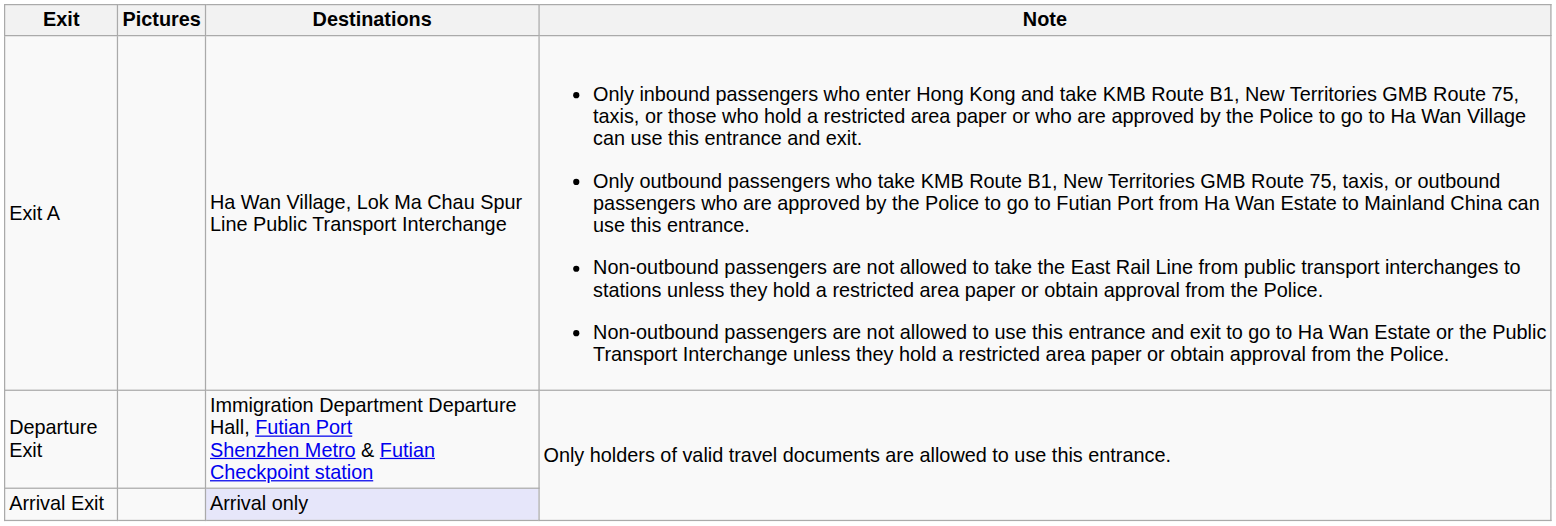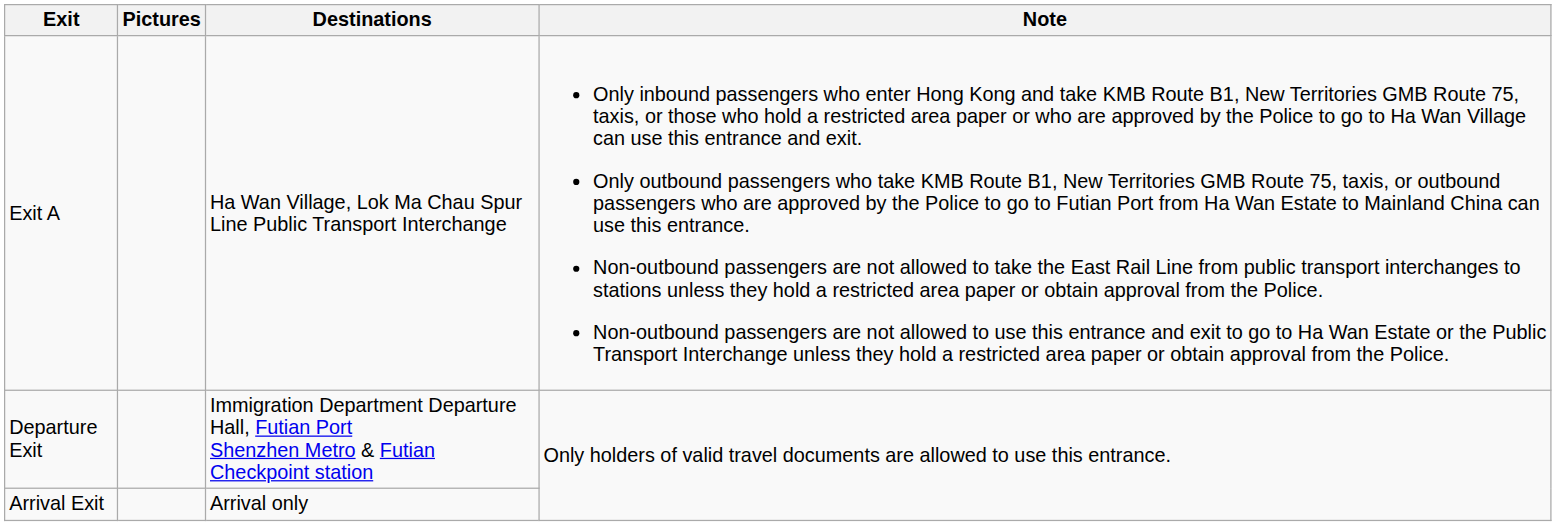(259, 503) lavender background -> (259, 503) no background
